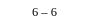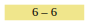(44, 12) no background -> (44, 12) khaki background
